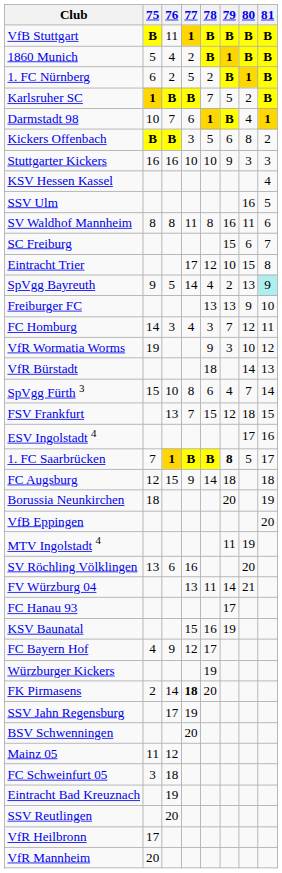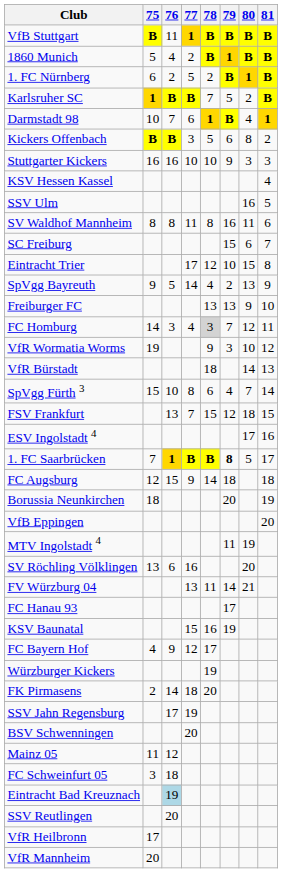(268, 285) paleturquoise background -> (268, 285) no background
(210, 327) no background -> (210, 327) lightgrey background
(191, 691) bold -> (191, 691) normal
(172, 795) no background -> (172, 795) lightblue background
